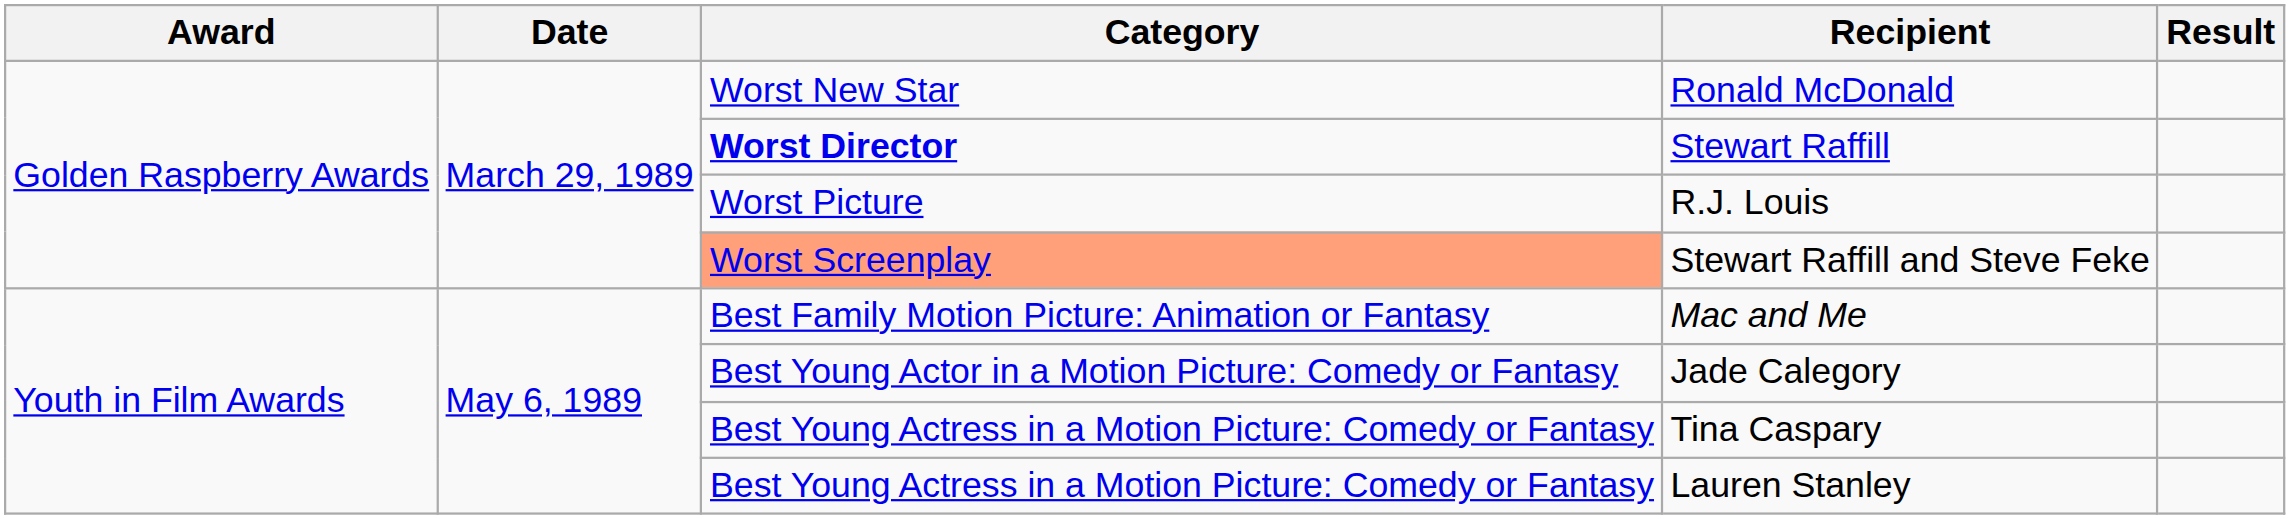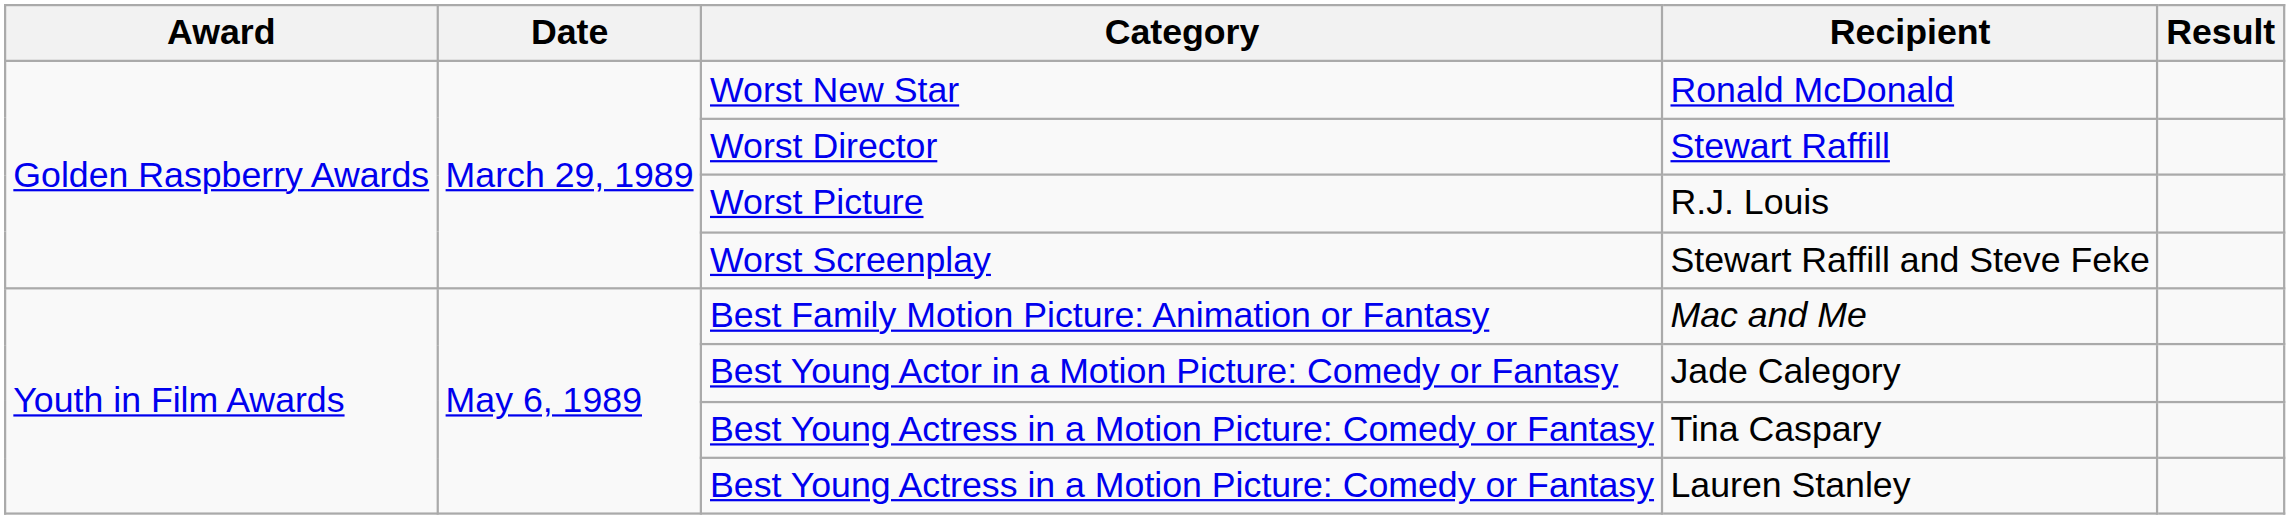(834, 145) bold -> (824, 145) normal
(850, 259) lightsalmon background -> (850, 259) no background
